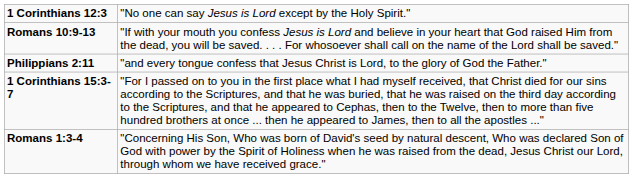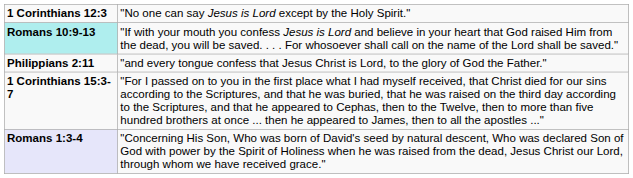(51, 31) no background -> (51, 31) paleturquoise background
(45, 138) no background -> (45, 138) lavender background
